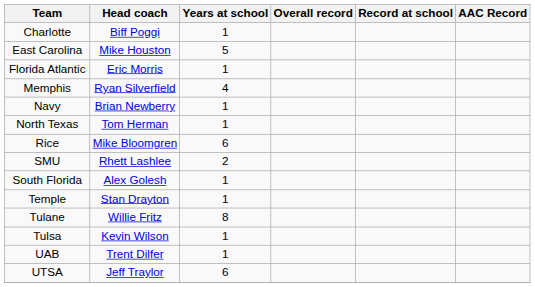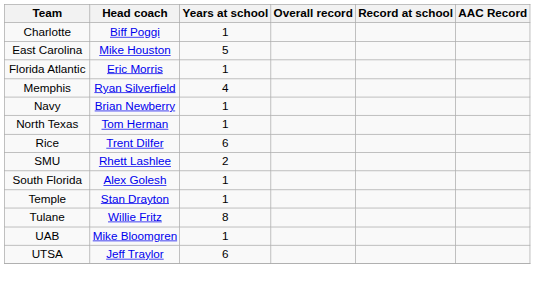(135, 143) Mike Bloomgren -> (135, 143) Trent Dilfer
- row: (47, 236)
(135, 254) Trent Dilfer -> (135, 236) Mike Bloomgren
